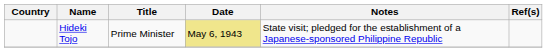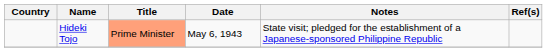(143, 33) no background -> (143, 33) lightsalmon background
(215, 33) khaki background -> (215, 33) no background
